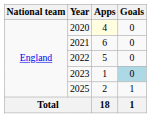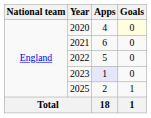(105, 27) lightyellow background -> (105, 27) no background
(132, 27) no background -> (132, 27) lightyellow background
(105, 74) no background -> (105, 74) lavender background
(132, 74) lightblue background -> (132, 74) no background
